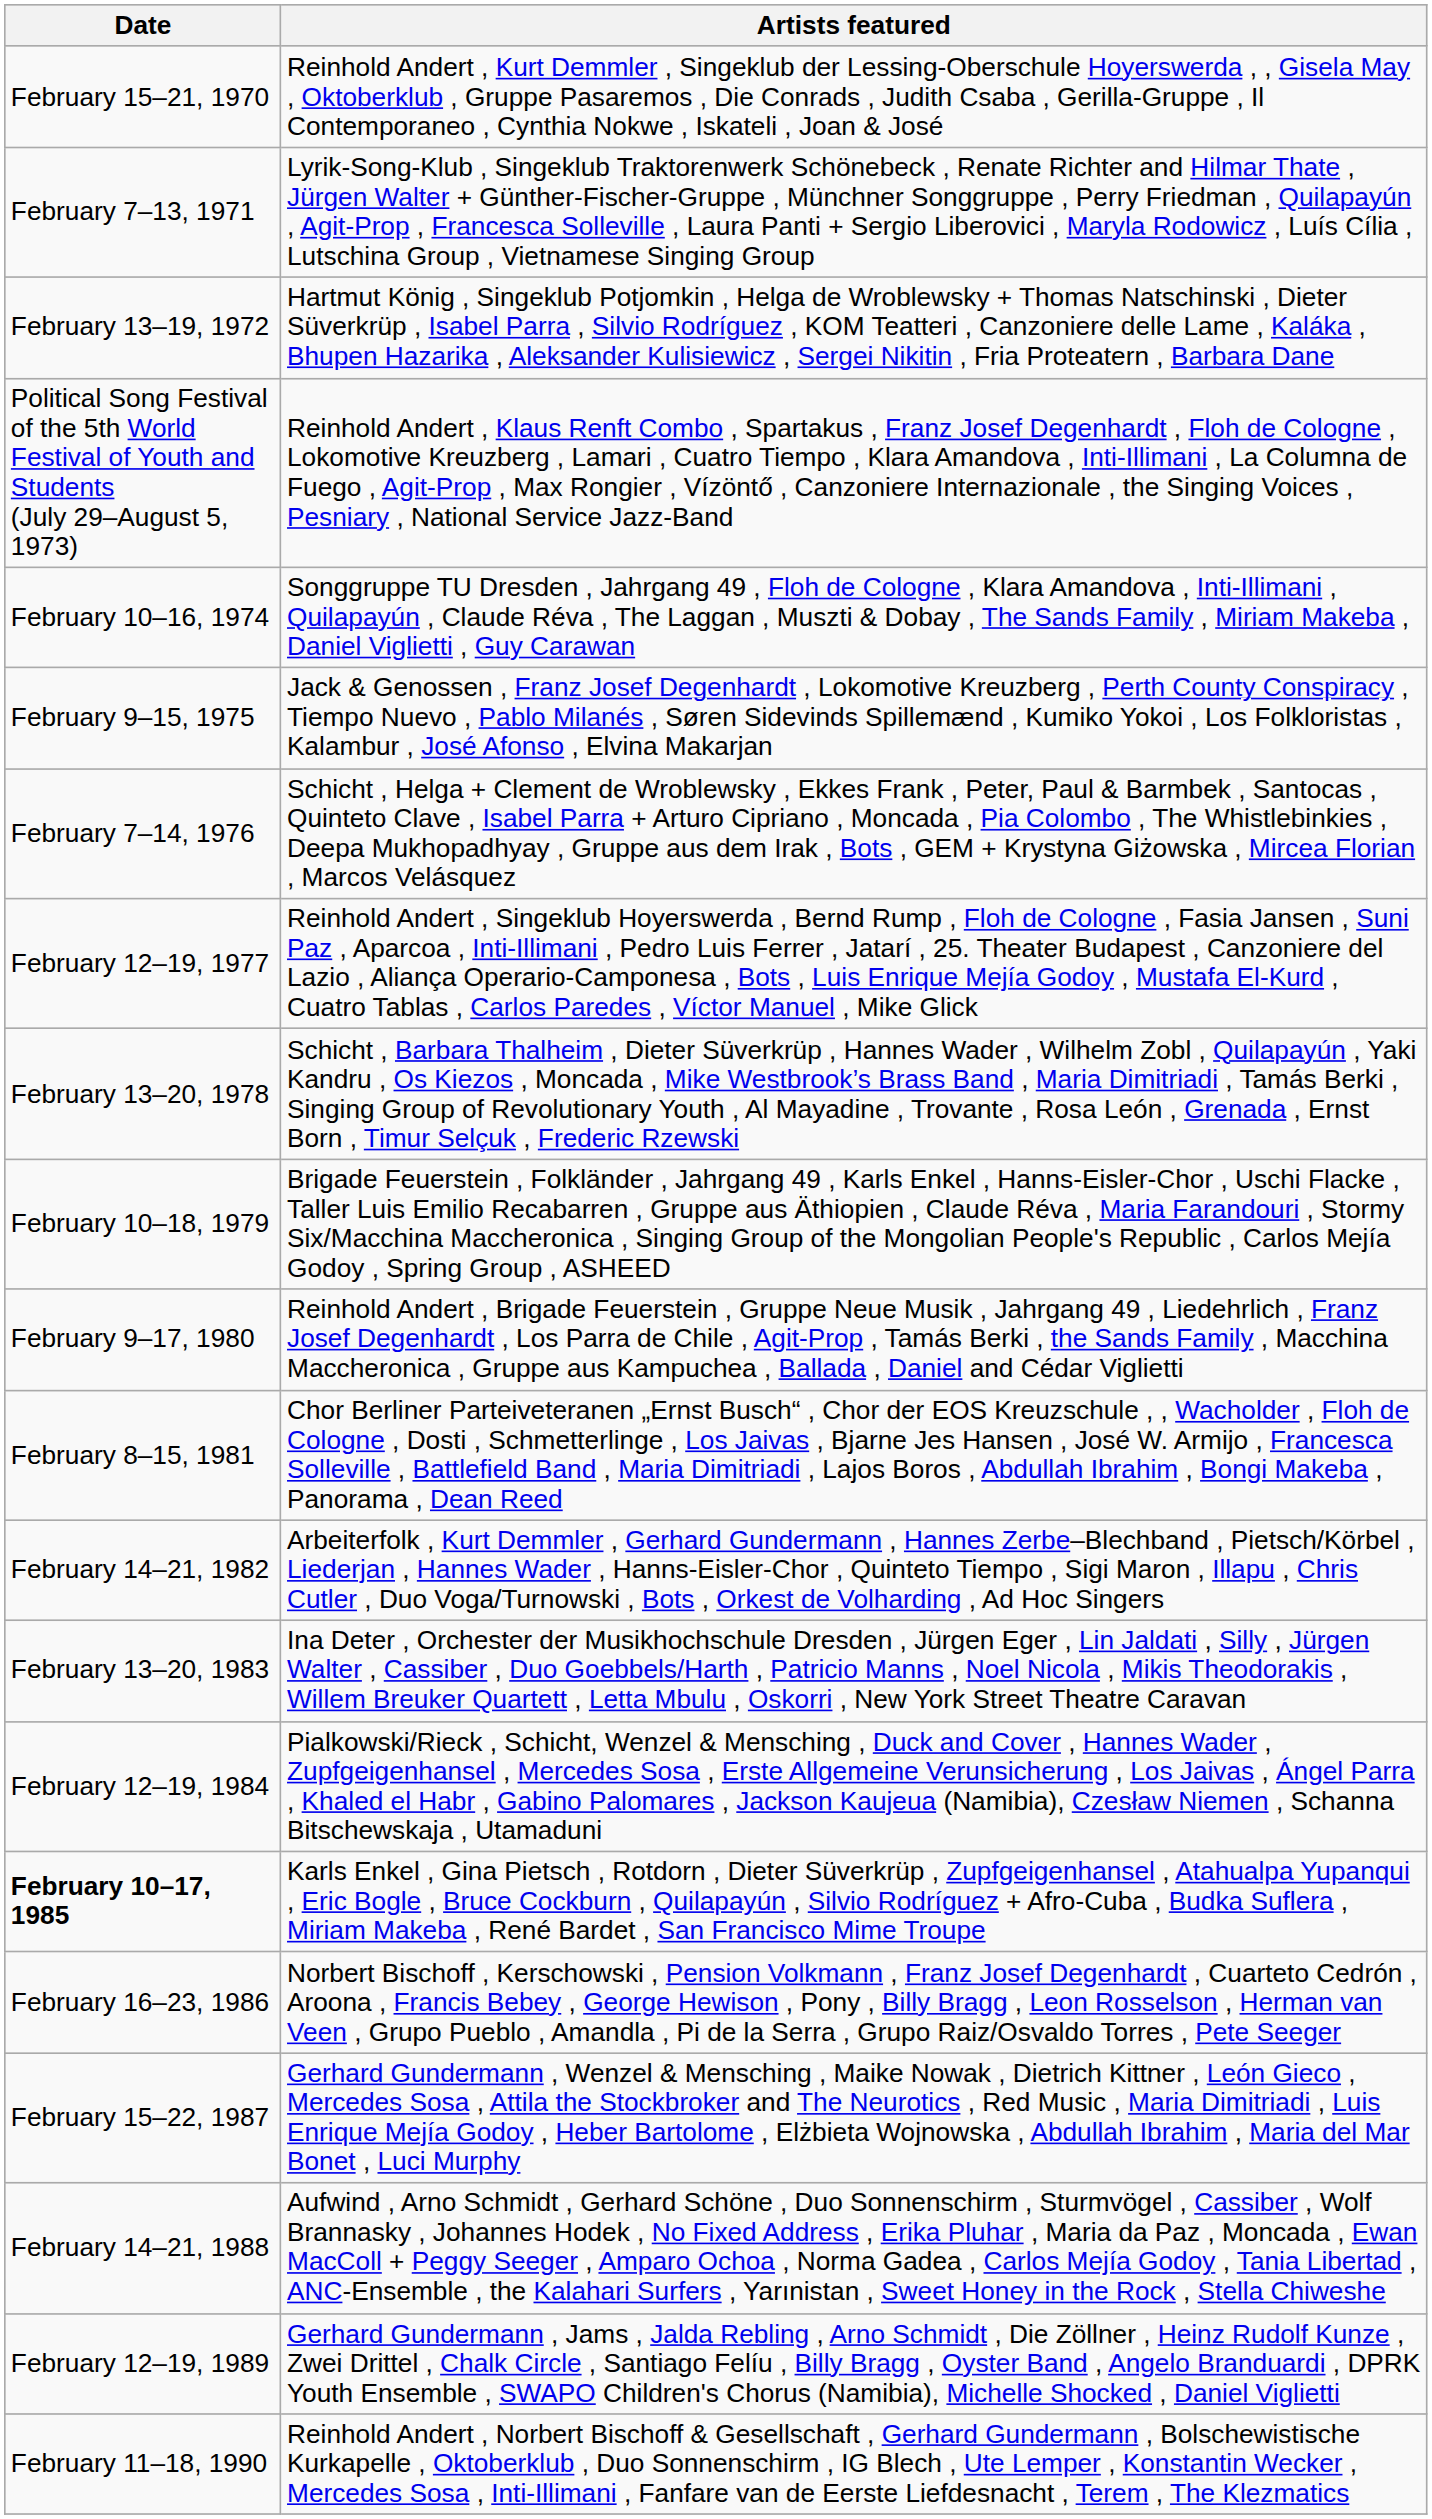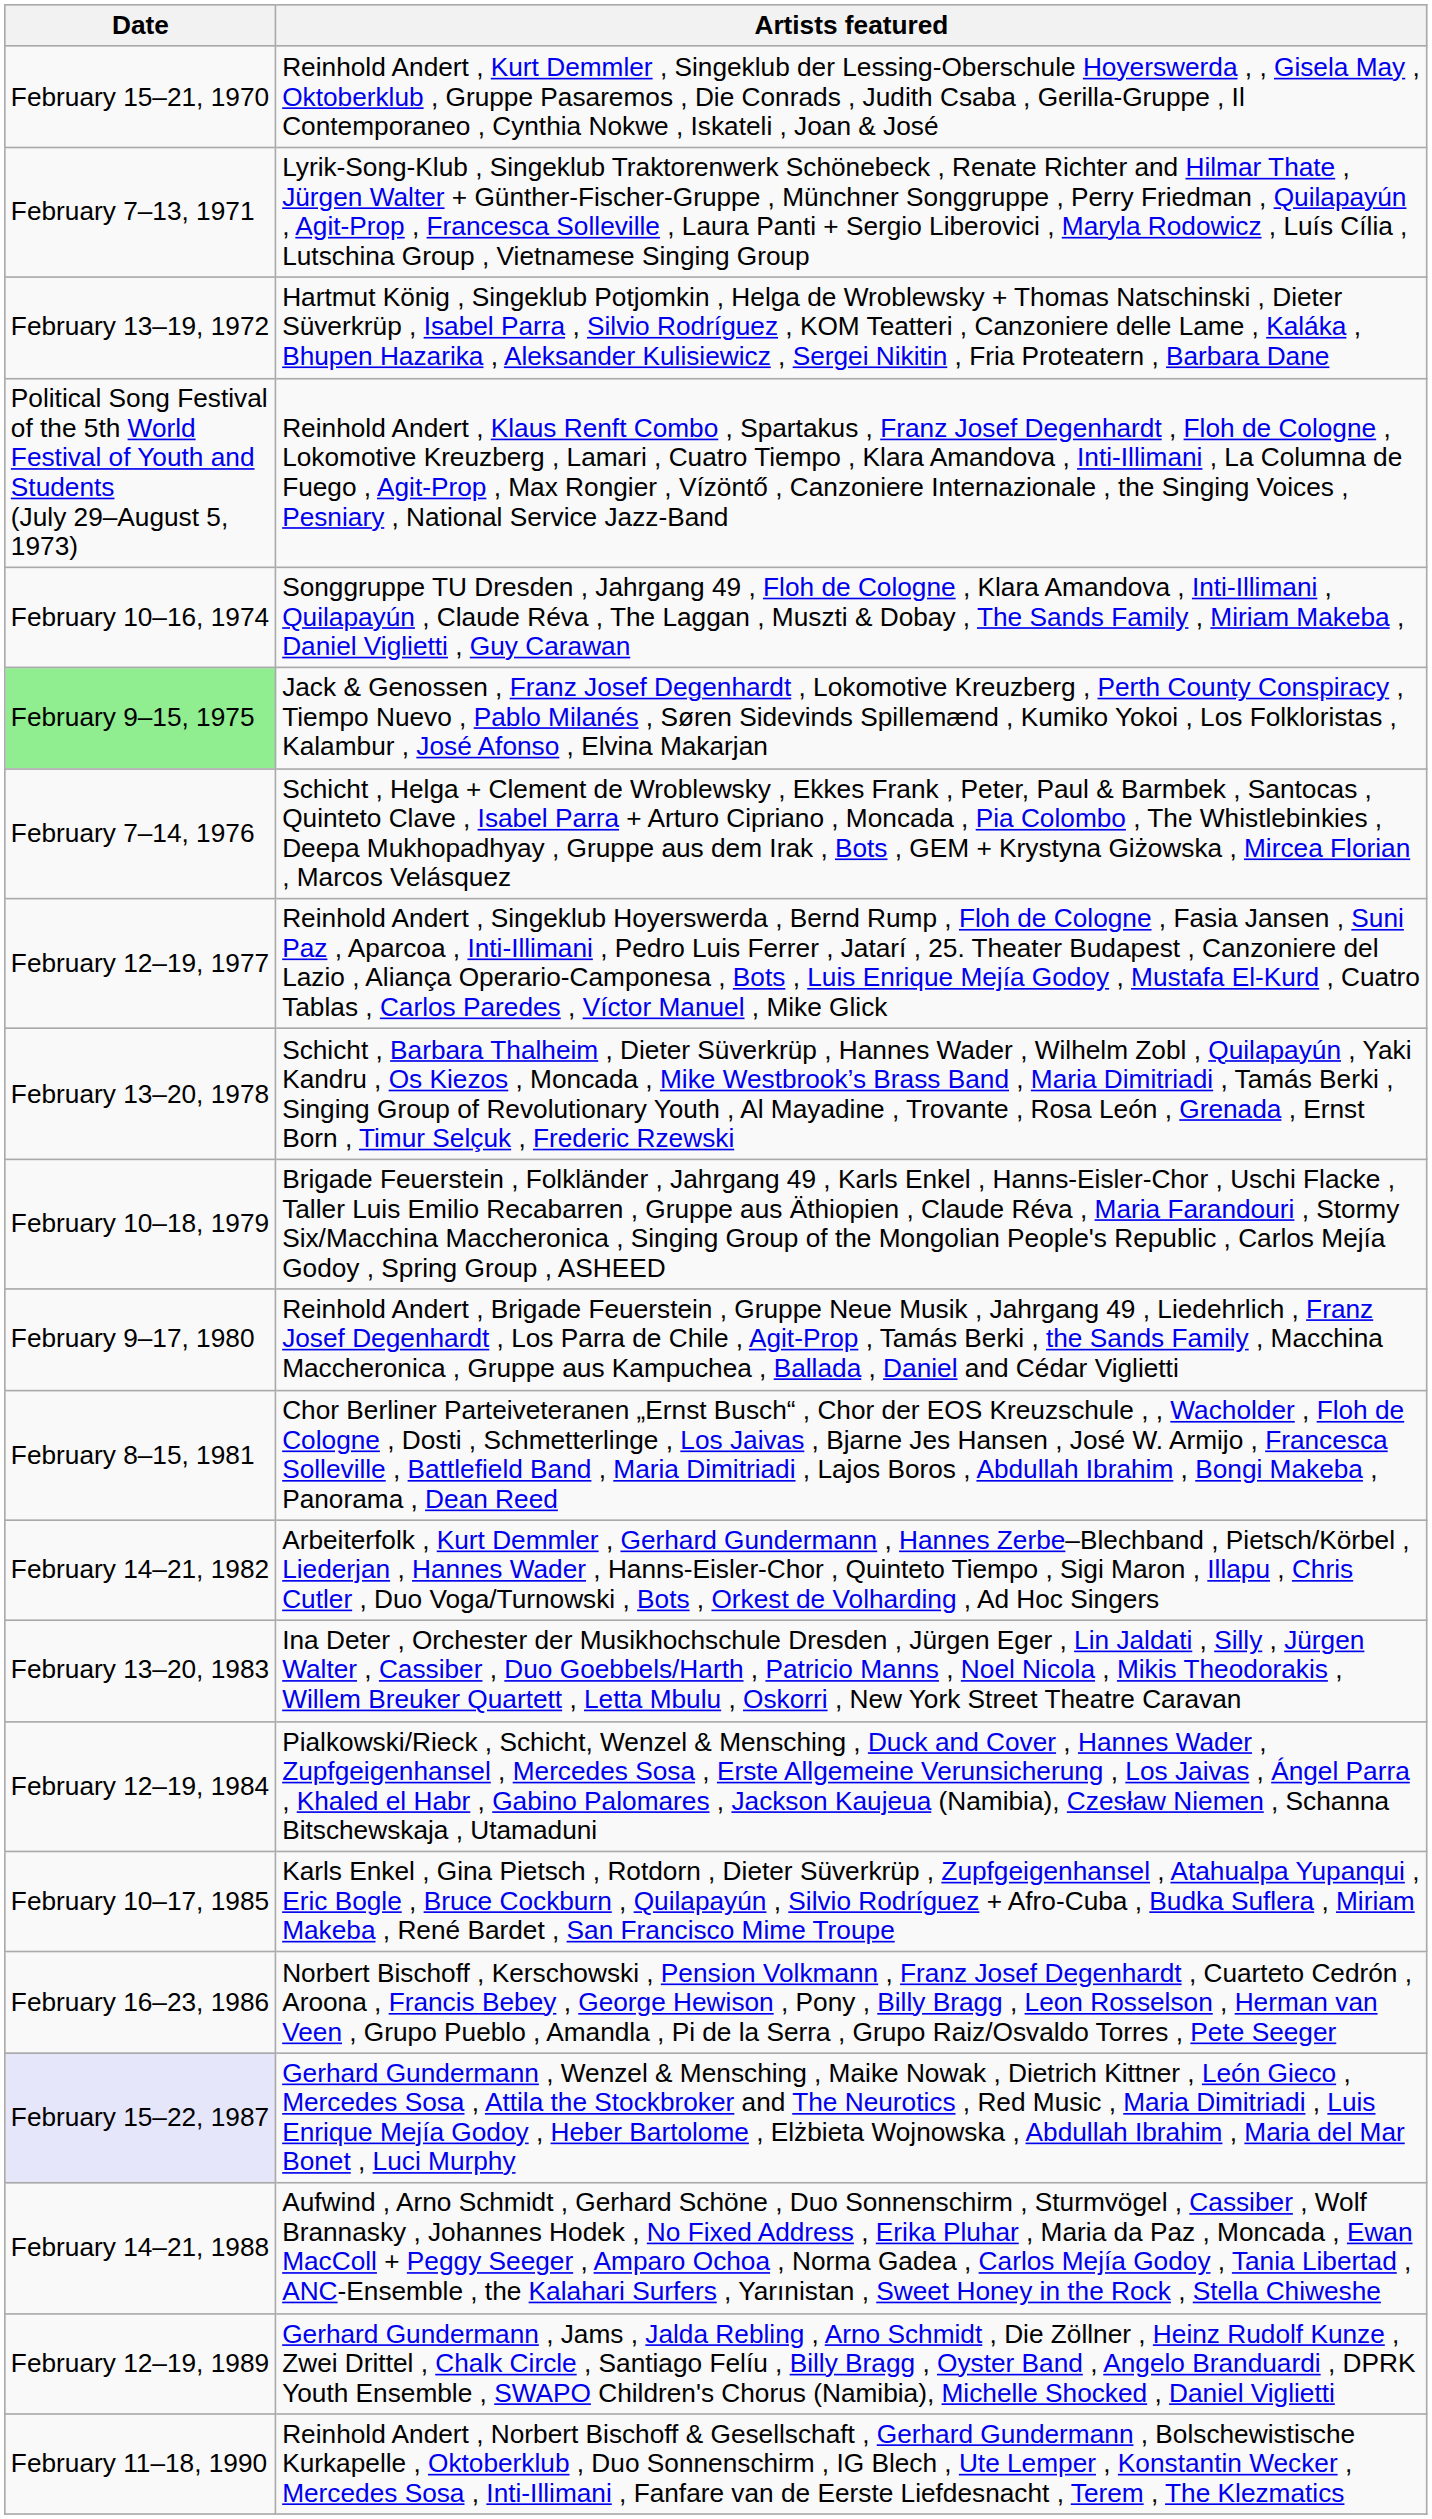(133, 717) no background -> (133, 717) lightgreen background
(111, 1901) bold -> (140, 1901) normal
(140, 2117) no background -> (140, 2117) lavender background
